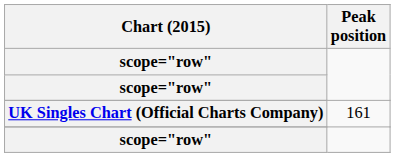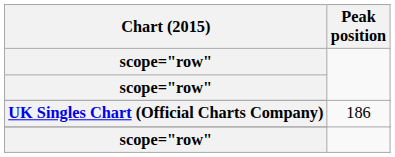(359, 113) 161 -> (359, 113) 186
